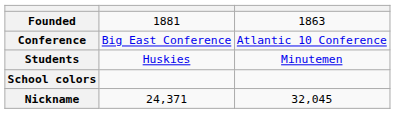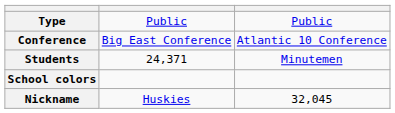- row: (52, 21)
+ row: (52, 21)
(167, 60) Huskies -> (167, 60) 24,371
(167, 98) 24,371 -> (167, 98) Huskies
